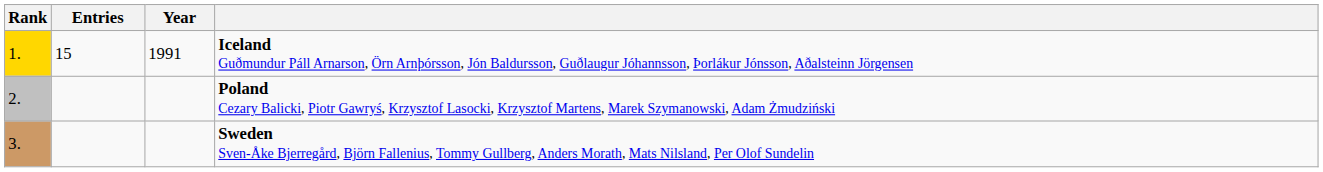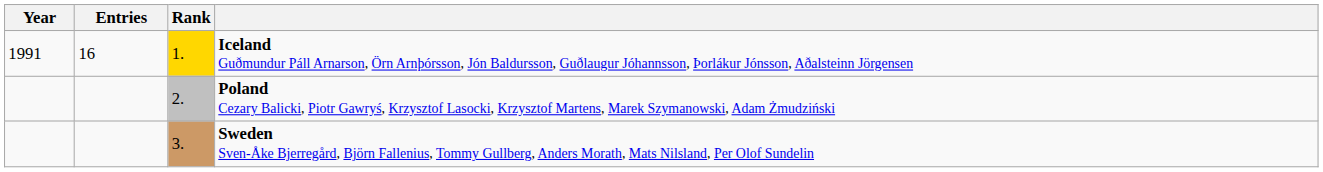columns swapped: (179, 17) <-> (28, 17)
(63, 53) 15 -> (87, 53) 16
